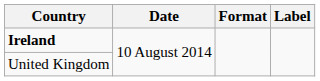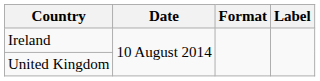(32, 40) bold -> (29, 40) normal
